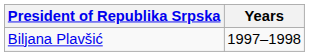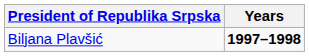(264, 39) normal -> (264, 39) bold
